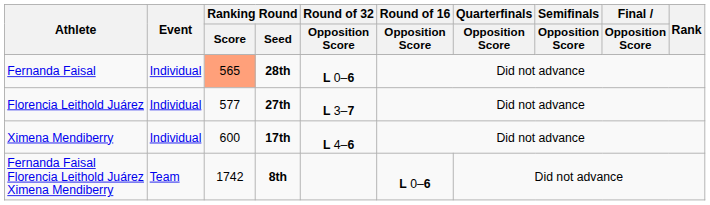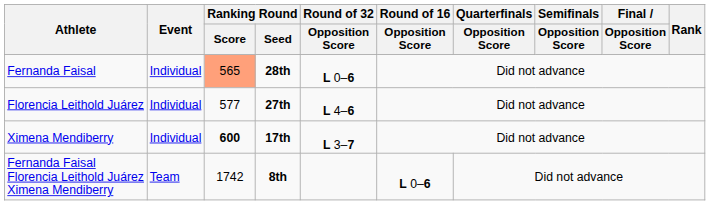(339, 111) L 3–7 -> (339, 111) L 4–6
(230, 137) normal -> (230, 137) bold
(339, 144) L 4–6 -> (339, 144) L 3–7
